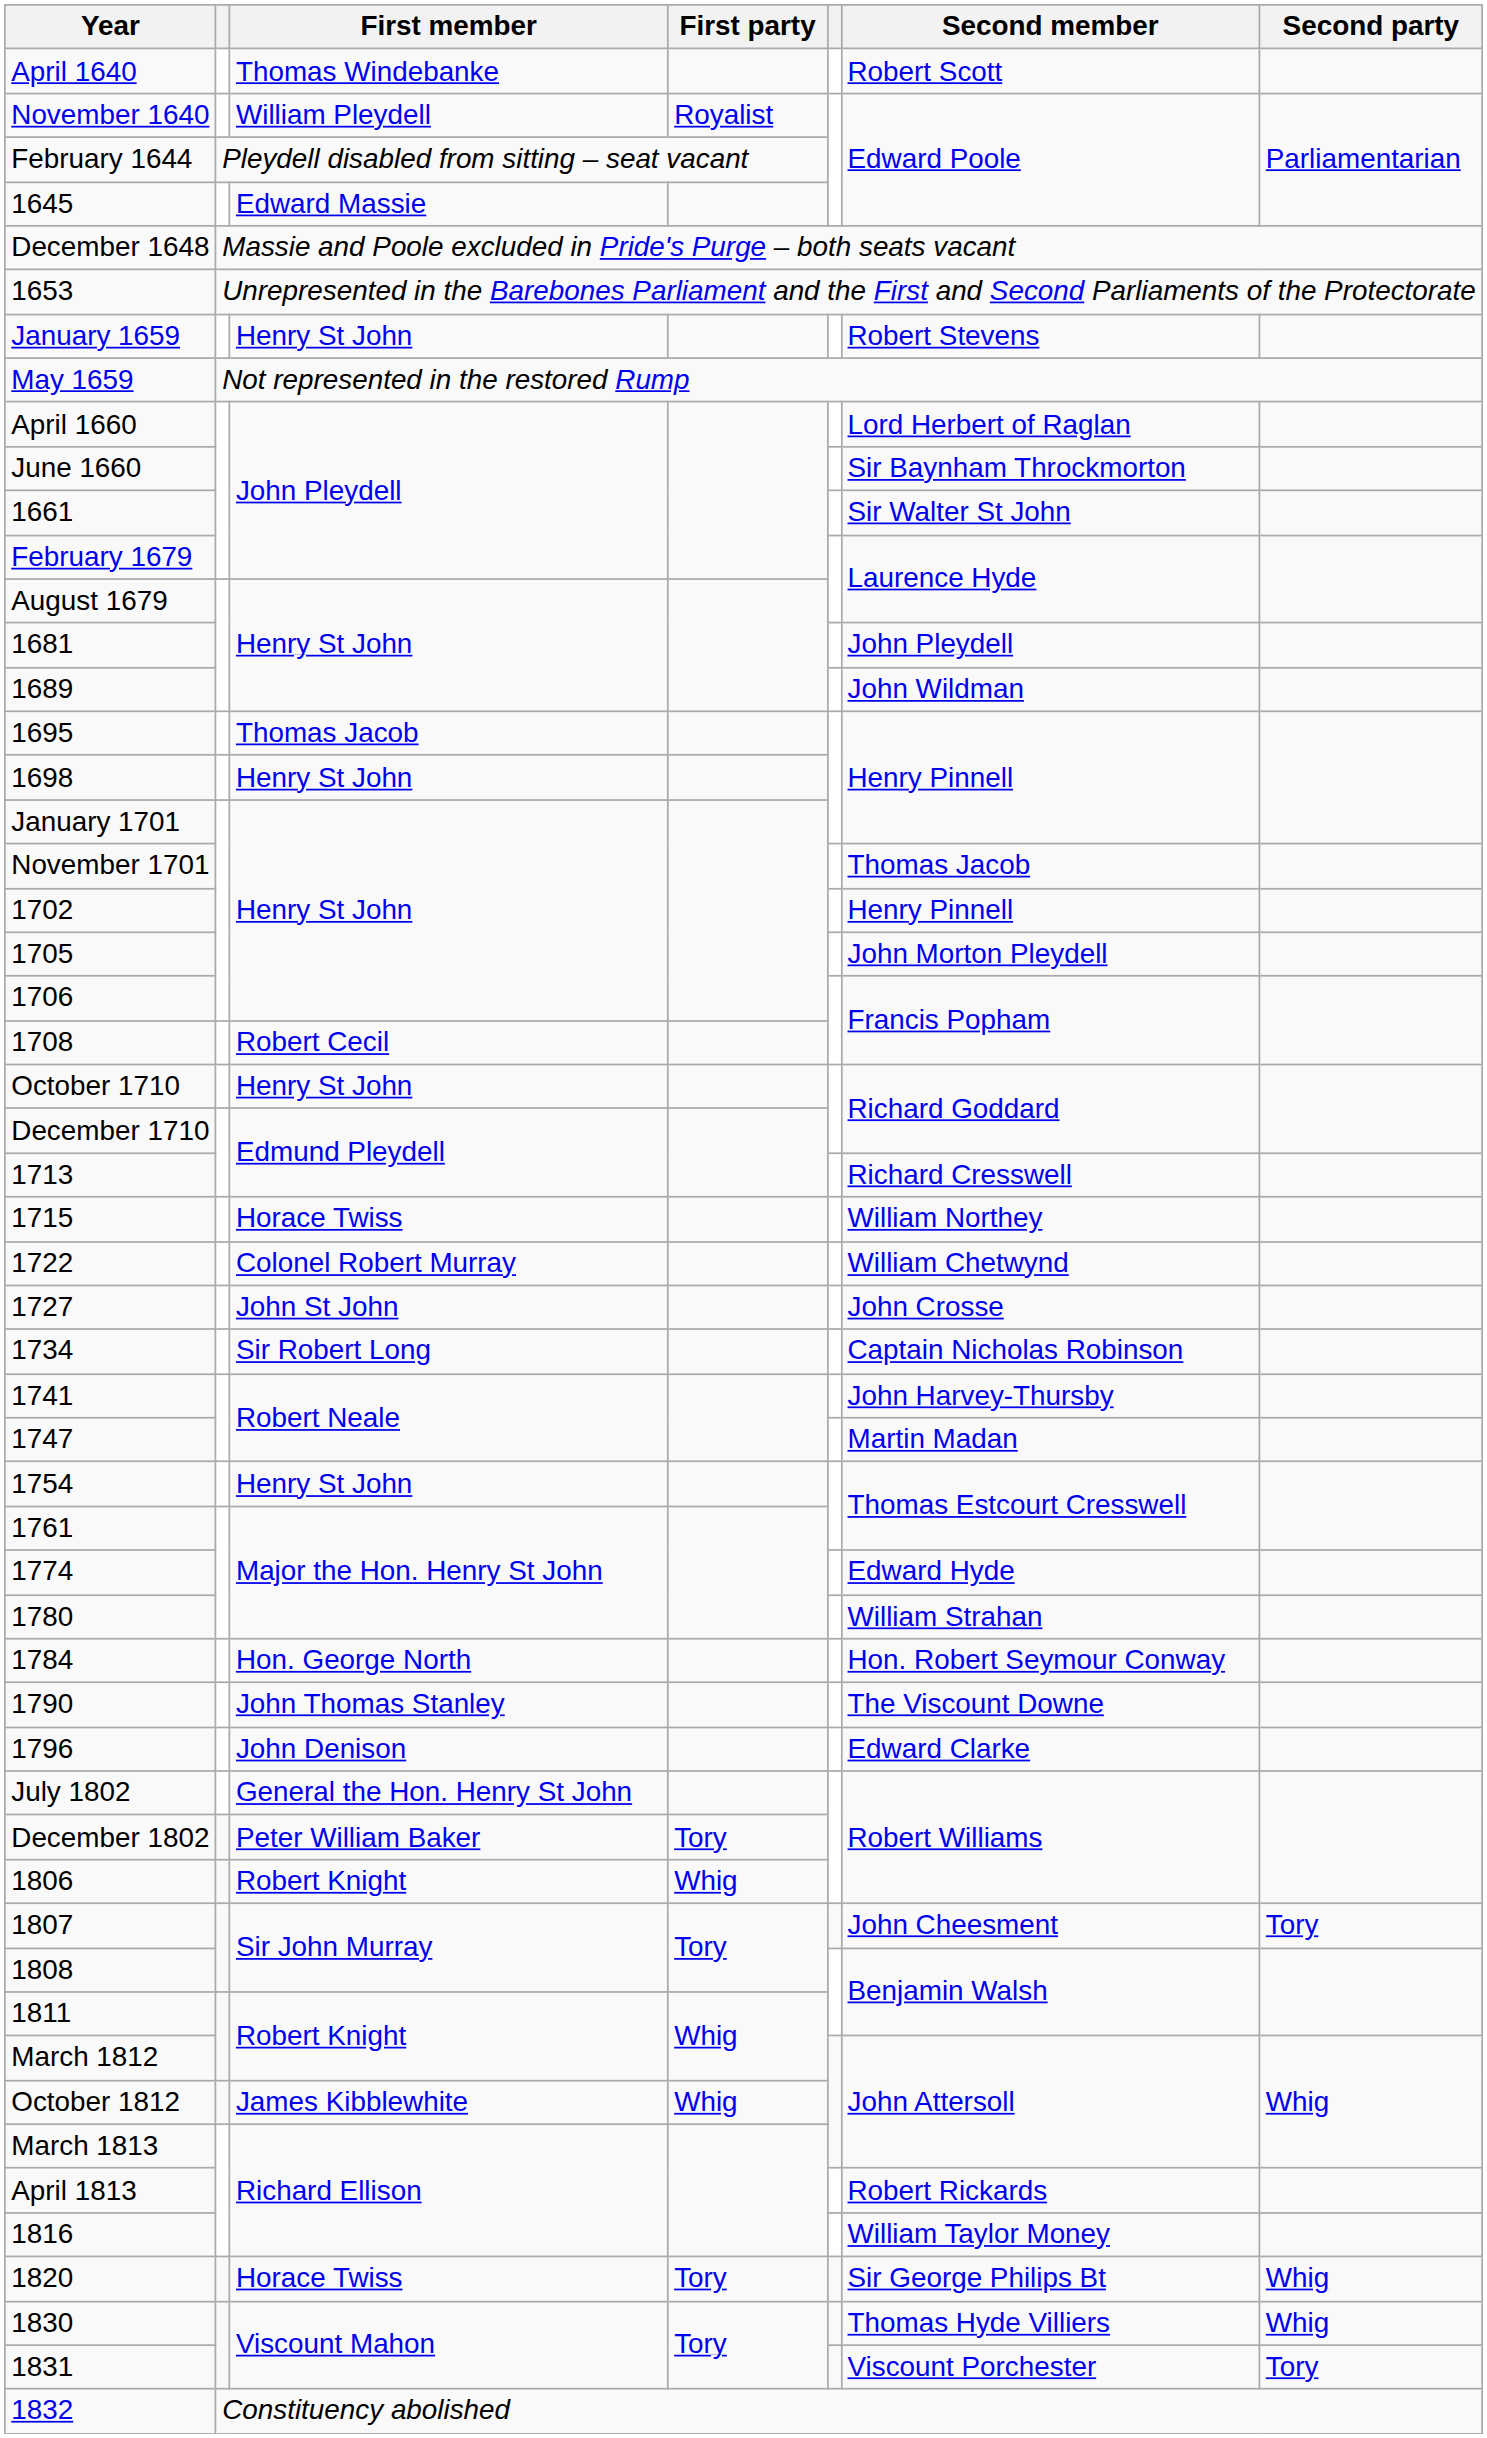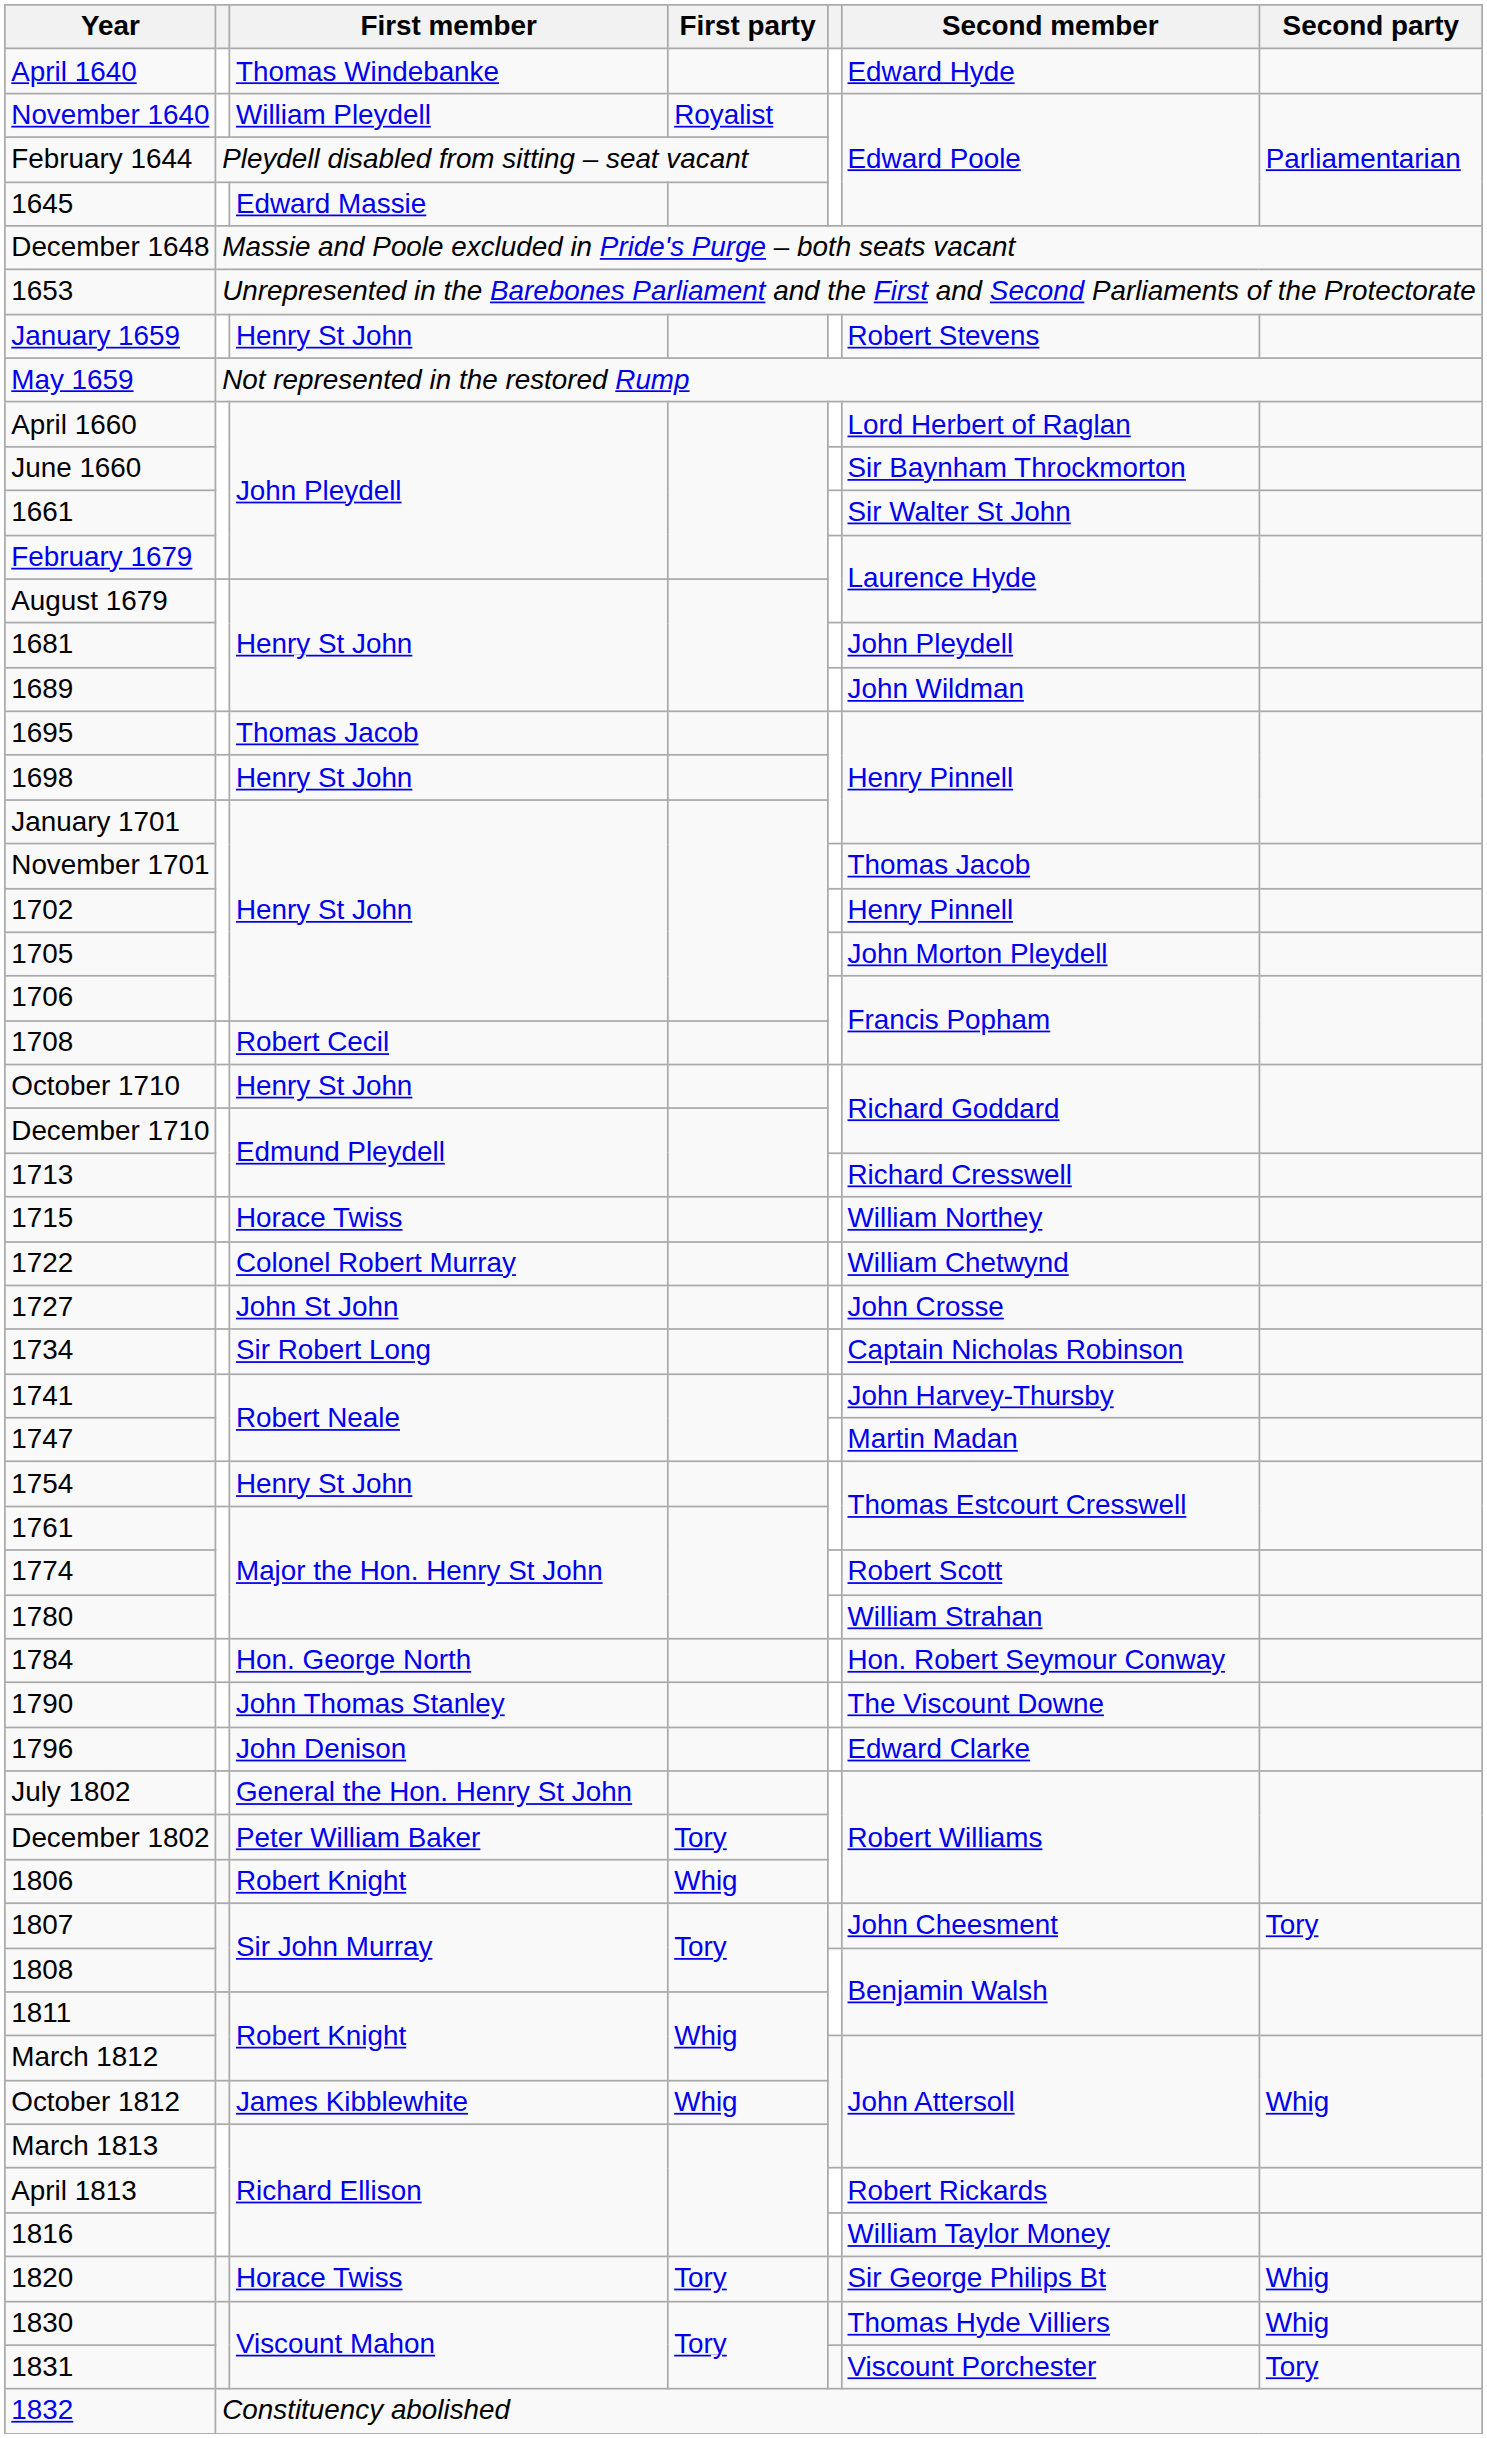(925, 70) Robert Scott -> (931, 70) Edward Hyde
(931, 1571) Edward Hyde -> (925, 1571) Robert Scott
